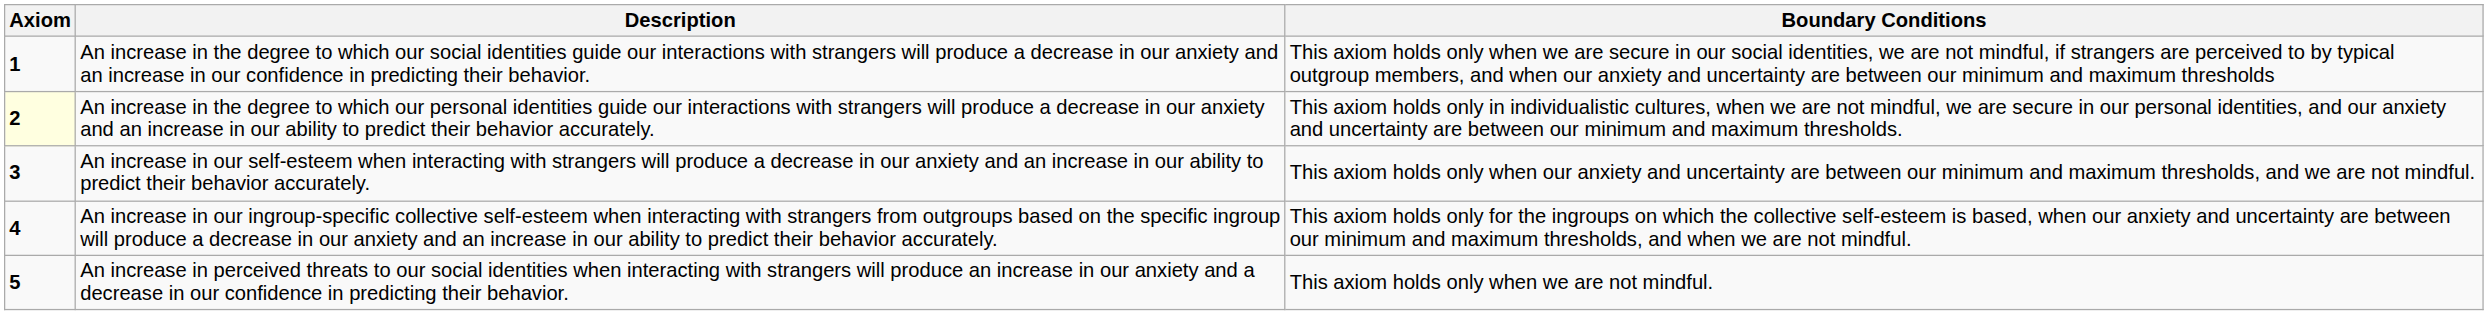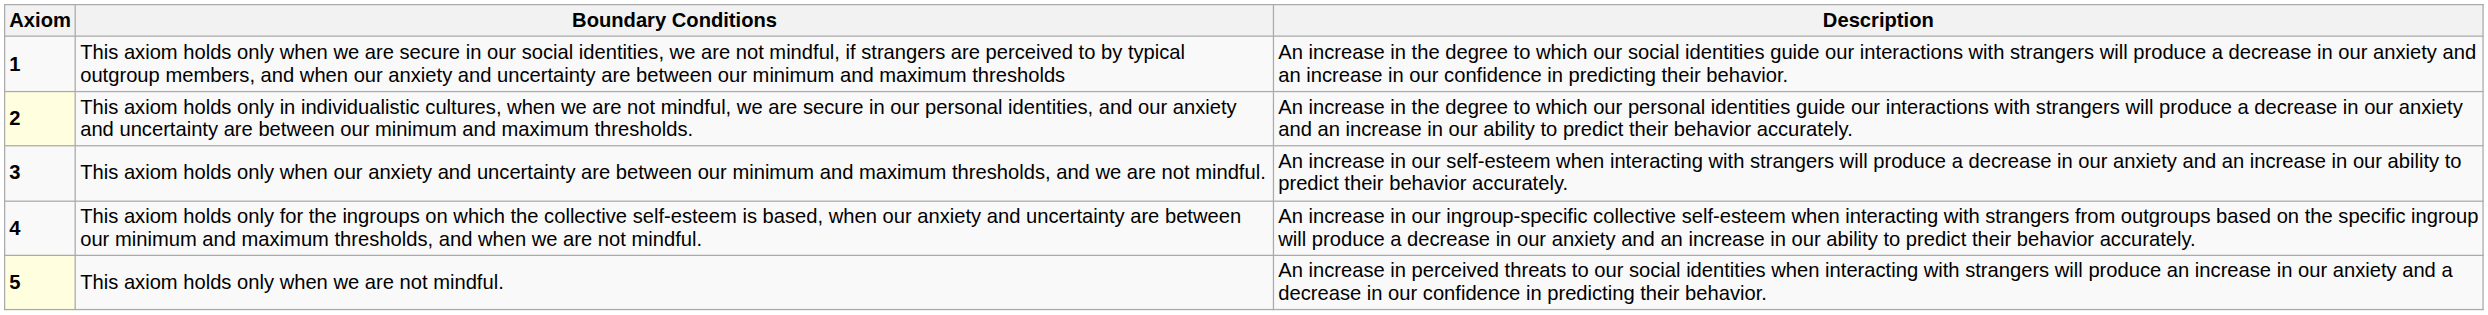columns swapped: (680, 20) <-> (1884, 20)
(15, 282) no background -> (15, 282) lightyellow background
